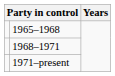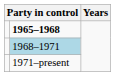(36, 29) normal -> (36, 29) bold
(36, 46) no background -> (36, 46) lightblue background
